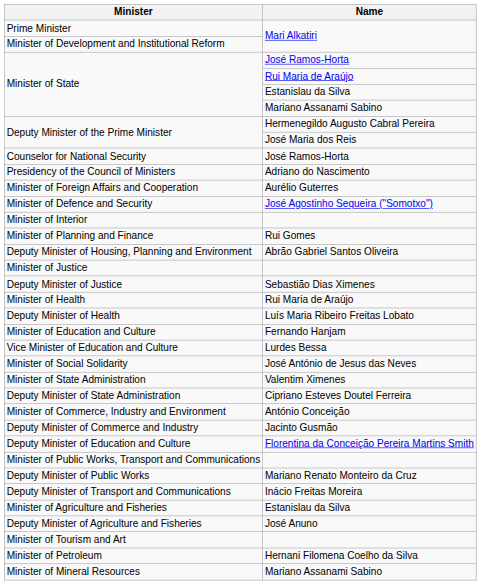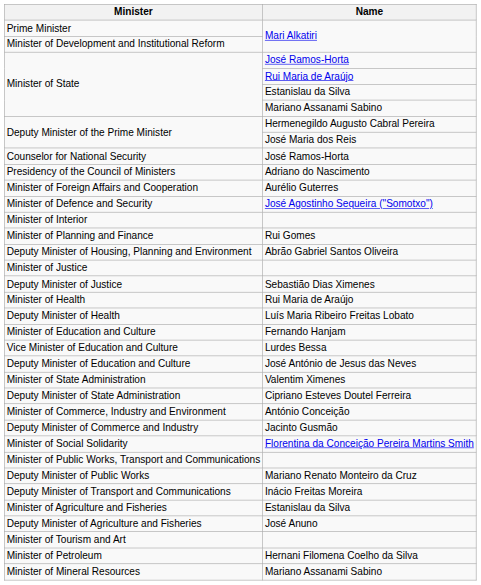(67, 364) Minister of Social Solidarity -> (99, 364) Deputy Minister of Education and Culture
(99, 444) Deputy Minister of Education and Culture -> (67, 444) Minister of Social Solidarity
